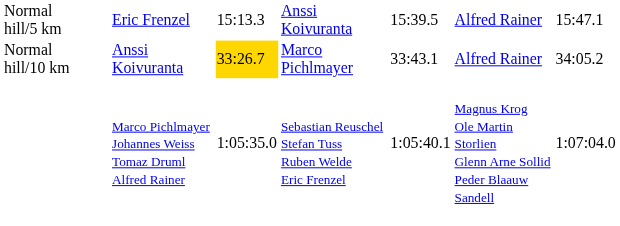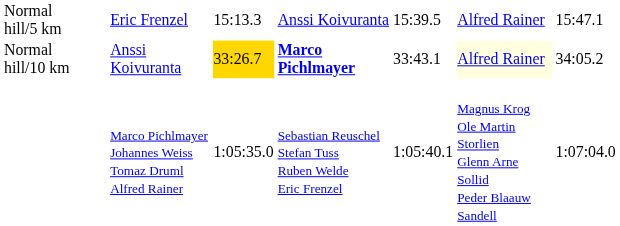(317, 59) normal -> (316, 59) bold
(498, 59) no background -> (501, 59) lightyellow background
